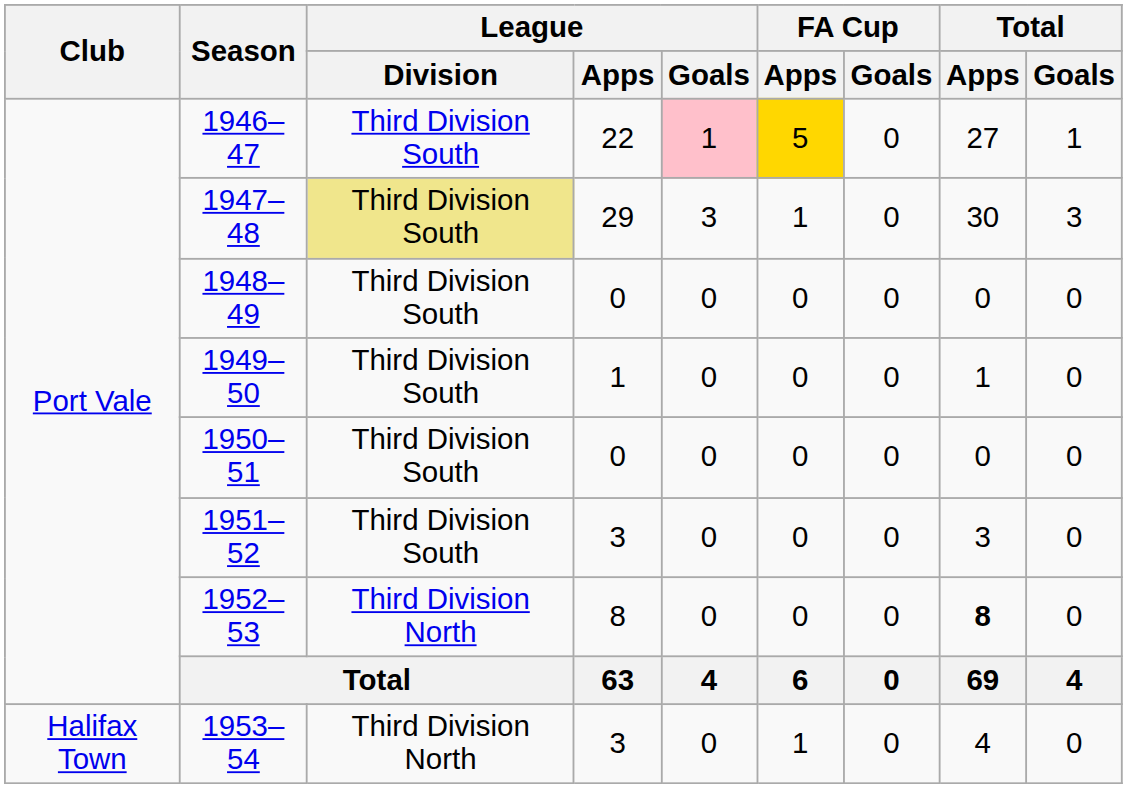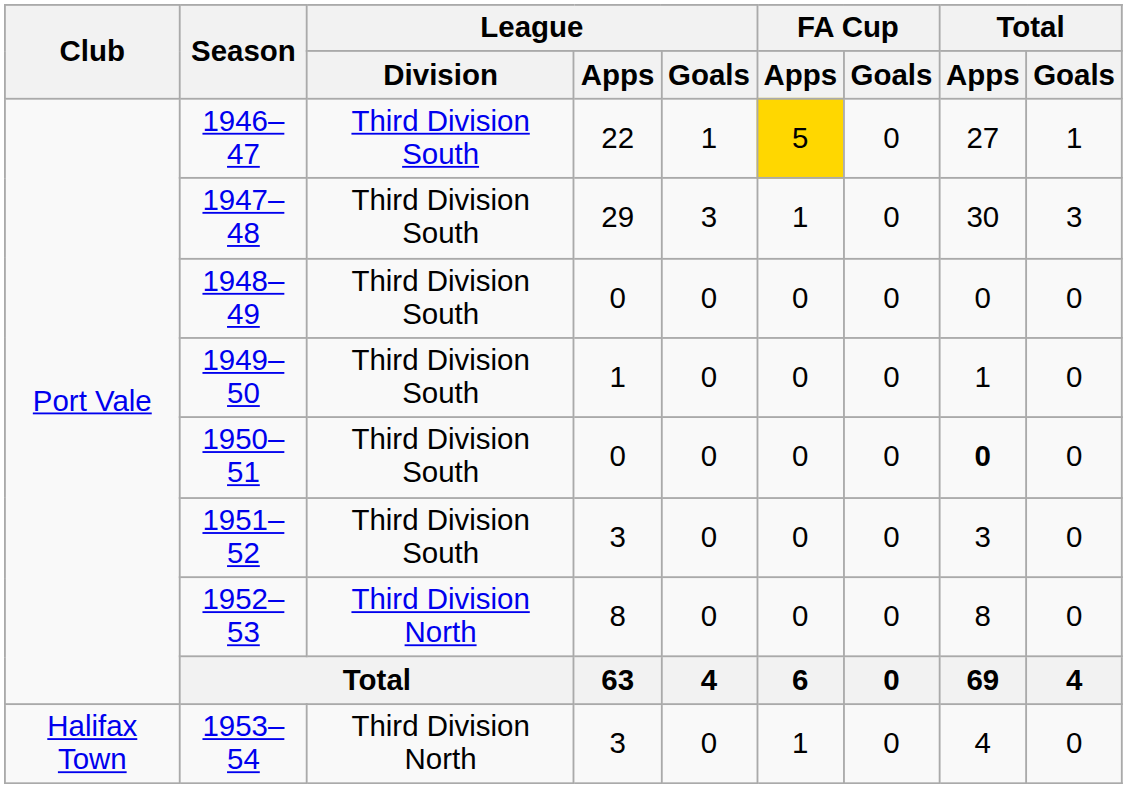(709, 137) pink background -> (709, 137) no background
(441, 217) khaki background -> (441, 217) no background
(983, 457) normal -> (983, 457) bold
(983, 616) bold -> (983, 616) normal
